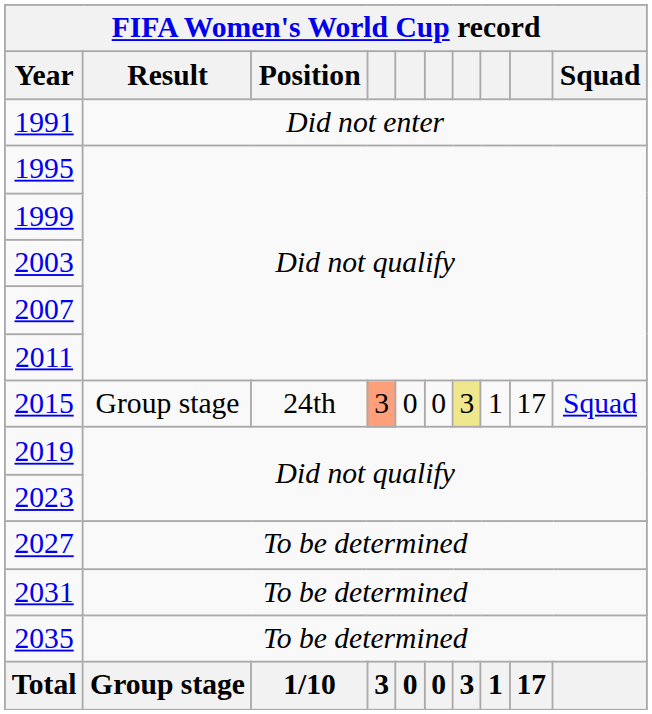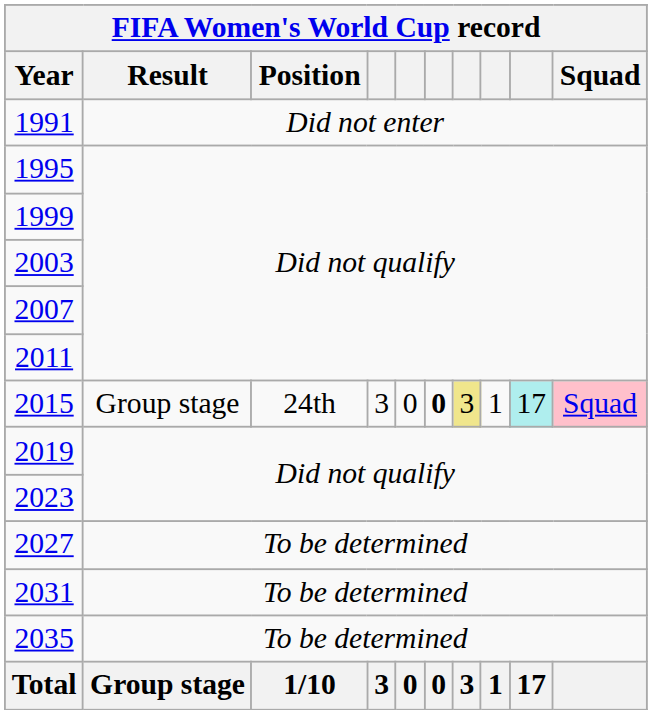(382, 403) lightsalmon background -> (382, 403) no background
(439, 403) normal -> (439, 403) bold
(531, 403) no background -> (531, 403) paleturquoise background
(600, 403) no background -> (600, 403) pink background
